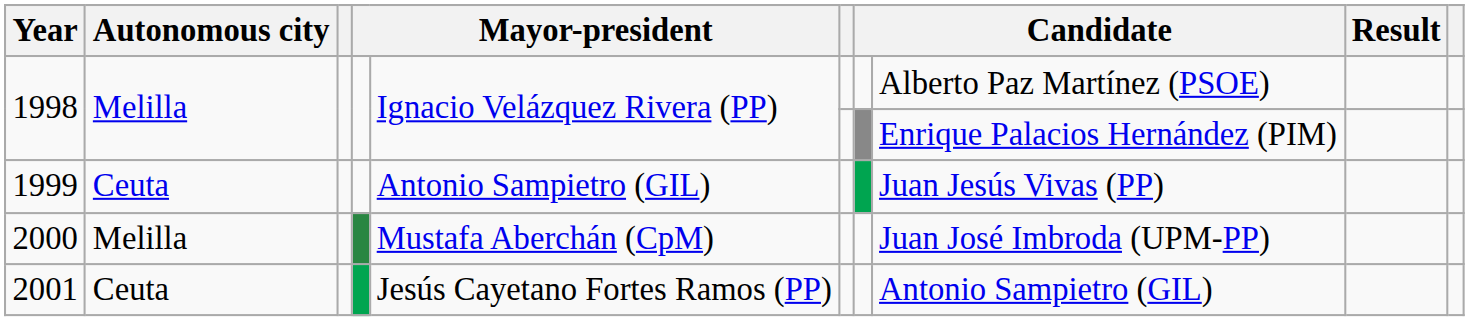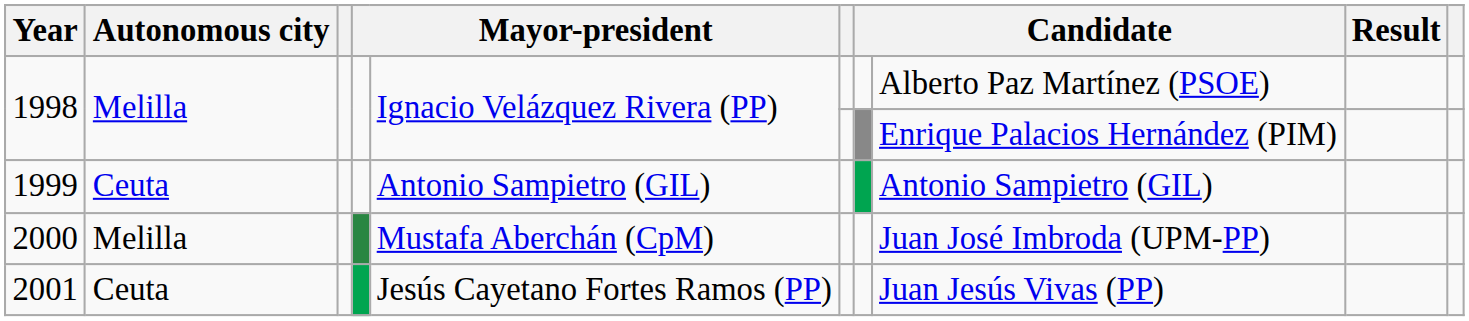(1021, 185) Juan Jesús Vivas (PP) -> (1046, 185) Antonio Sampietro (GIL)
(1046, 289) Antonio Sampietro (GIL) -> (1021, 289) Juan Jesús Vivas (PP)
